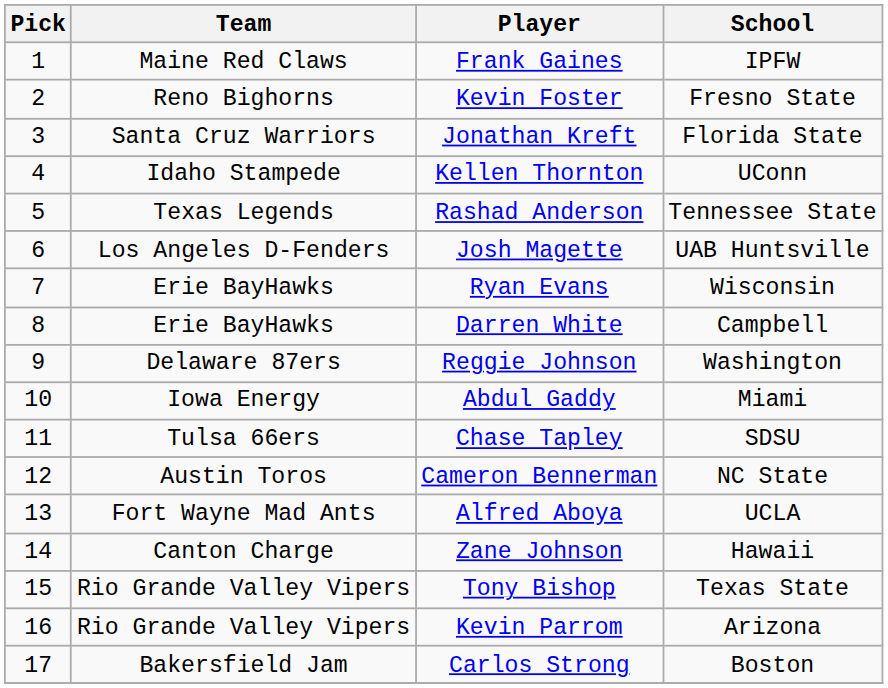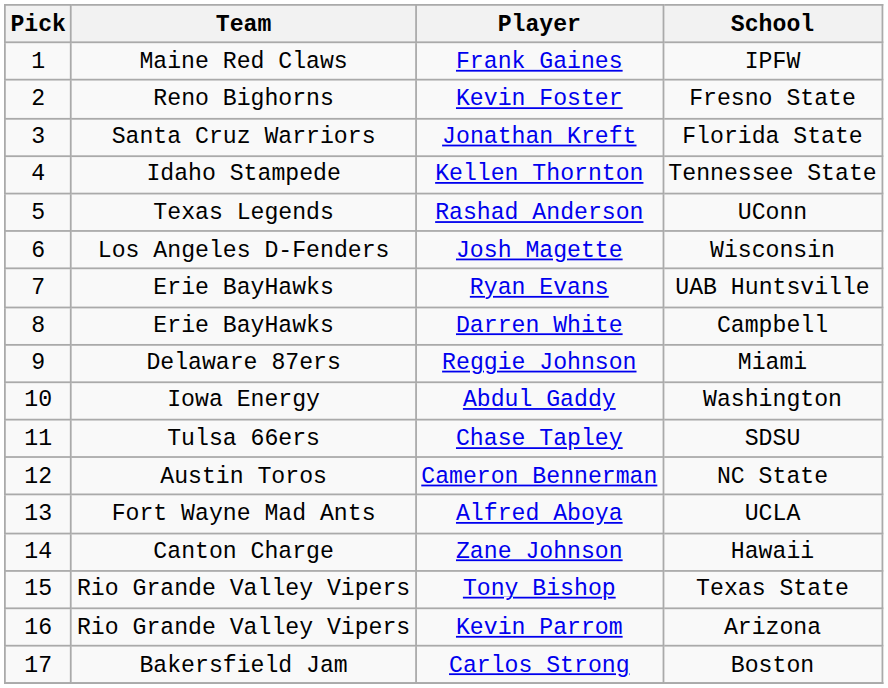(773, 175) UConn -> (773, 175) Tennessee State
(773, 212) Tennessee State -> (773, 212) UConn
(773, 250) UAB Huntsville -> (773, 250) Wisconsin
(773, 288) Wisconsin -> (773, 288) UAB Huntsville
(773, 363) Washington -> (773, 363) Miami
(773, 401) Miami -> (773, 401) Washington
